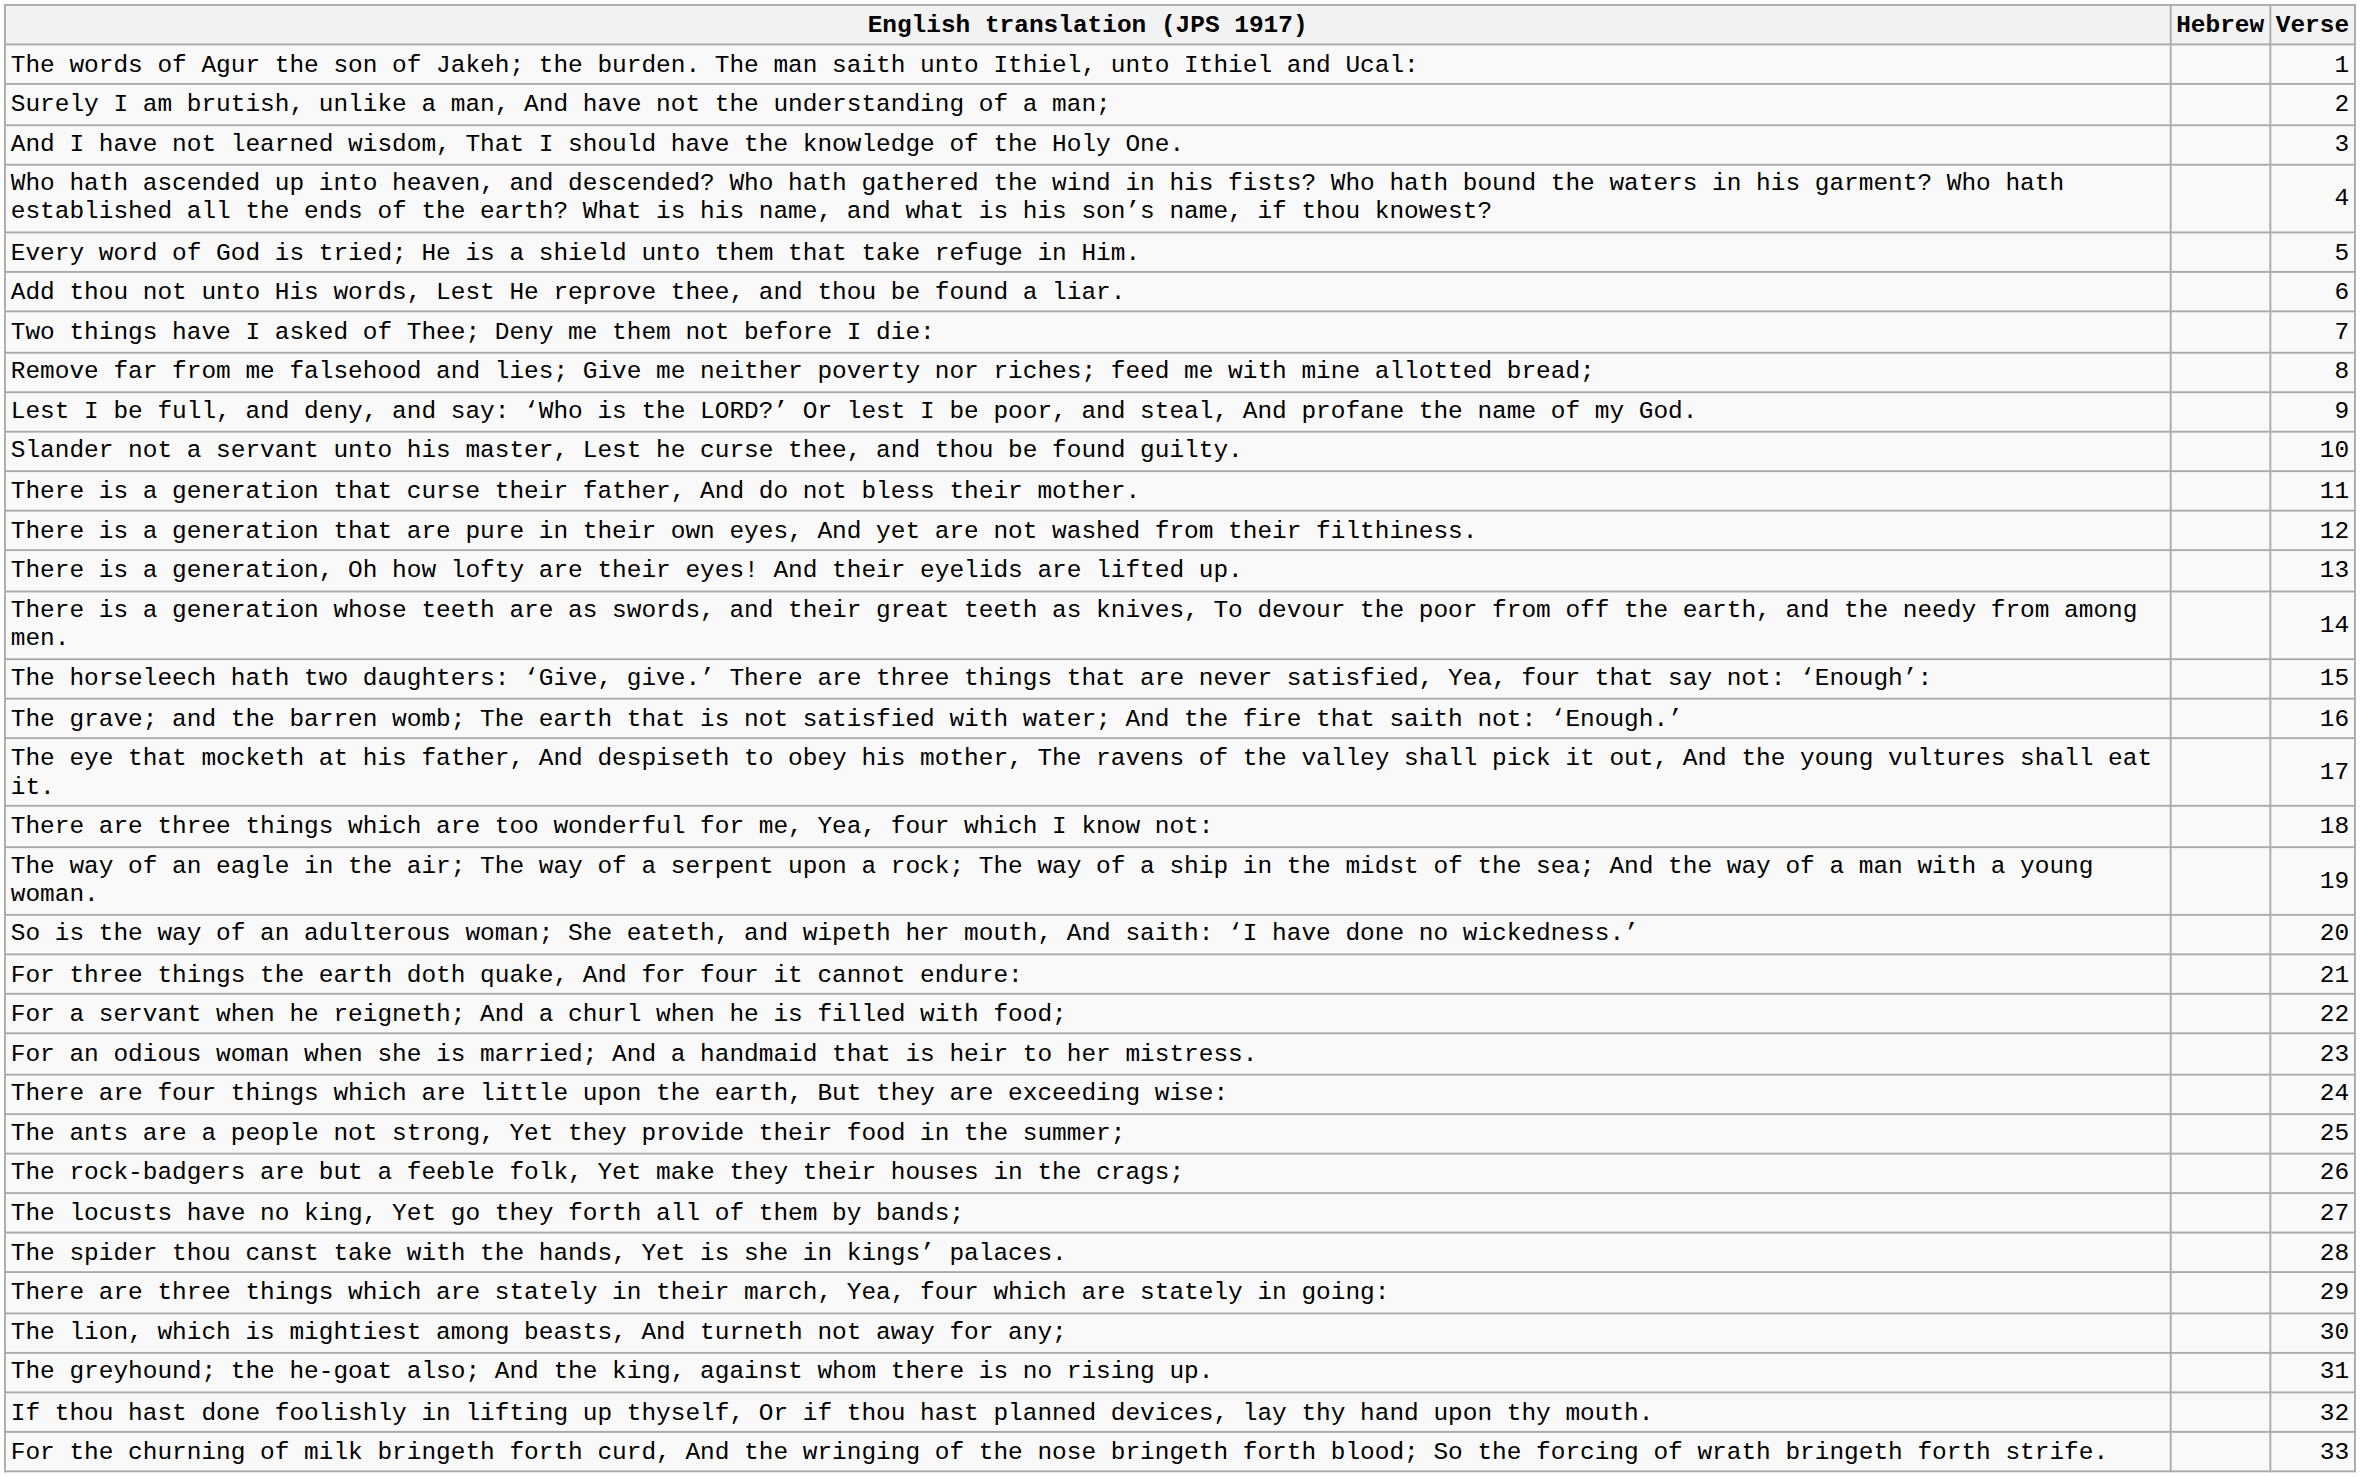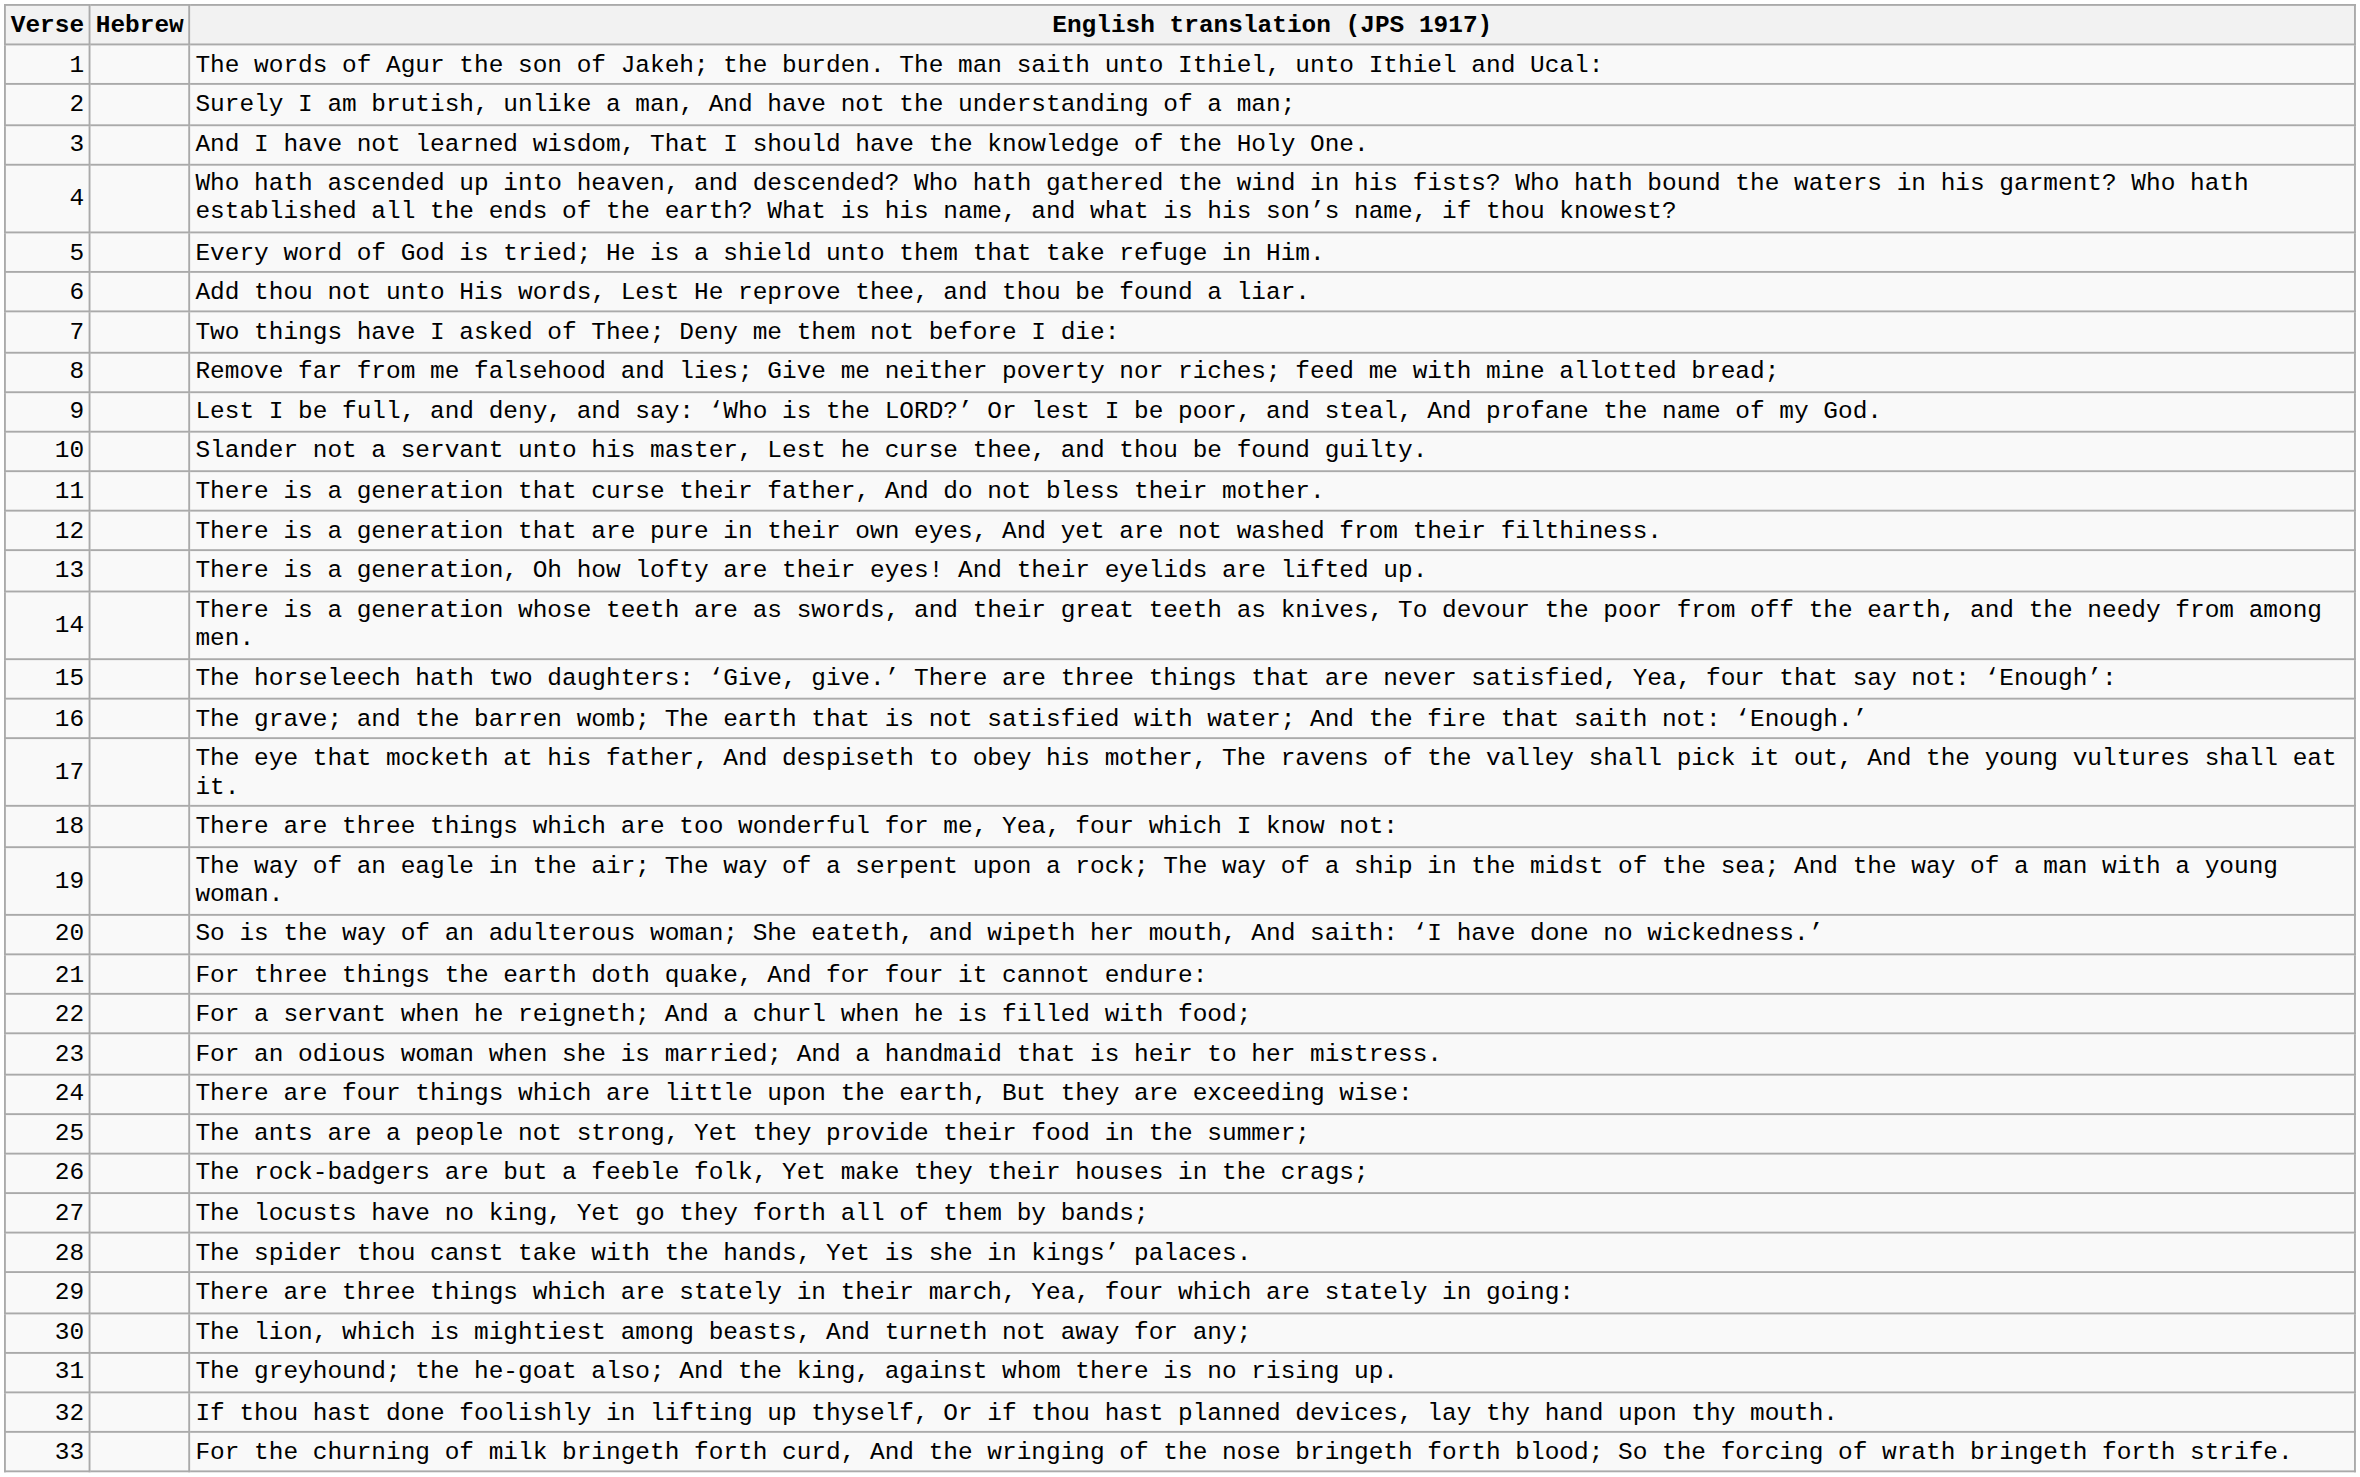columns swapped: (2312, 25) <-> (1088, 25)
